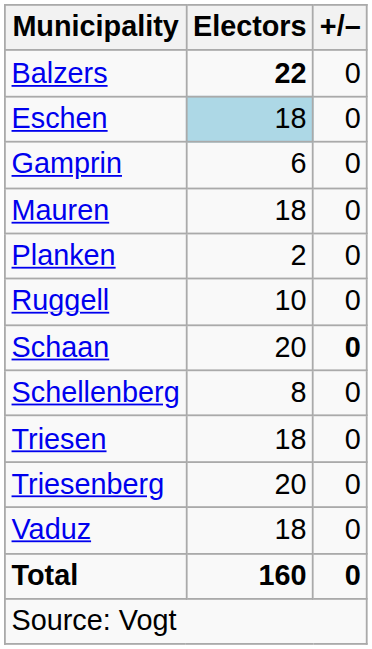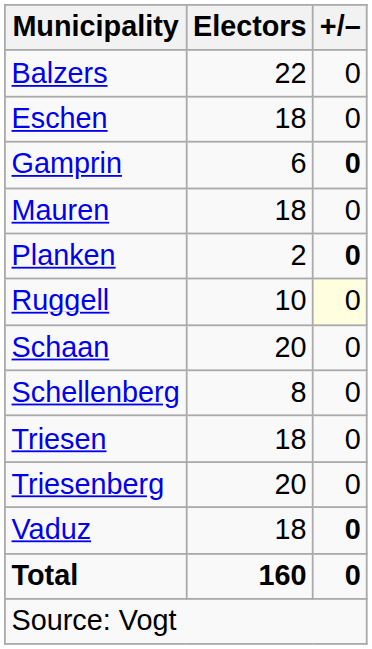(291, 73) bold -> (291, 73) normal
(291, 118) lightblue background -> (291, 118) no background
(353, 164) normal -> (353, 164) bold
(353, 255) normal -> (353, 255) bold
(353, 301) no background -> (353, 301) lightyellow background
(353, 347) bold -> (353, 347) normal
(353, 529) normal -> (353, 529) bold
